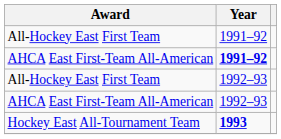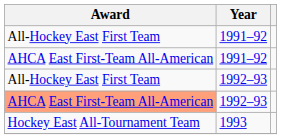(243, 58) bold -> (243, 58) normal
(110, 101) no background -> (110, 101) lightsalmon background
(233, 123) bold -> (233, 123) normal
